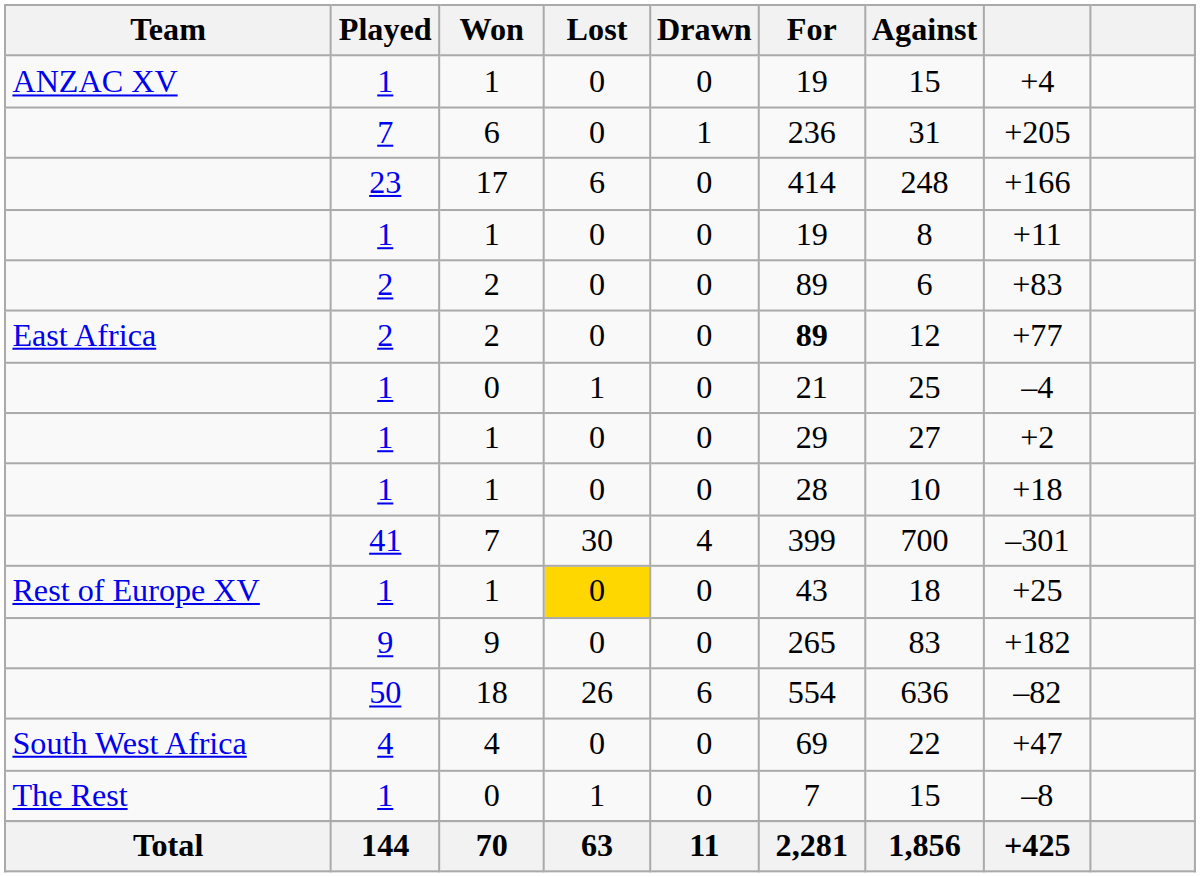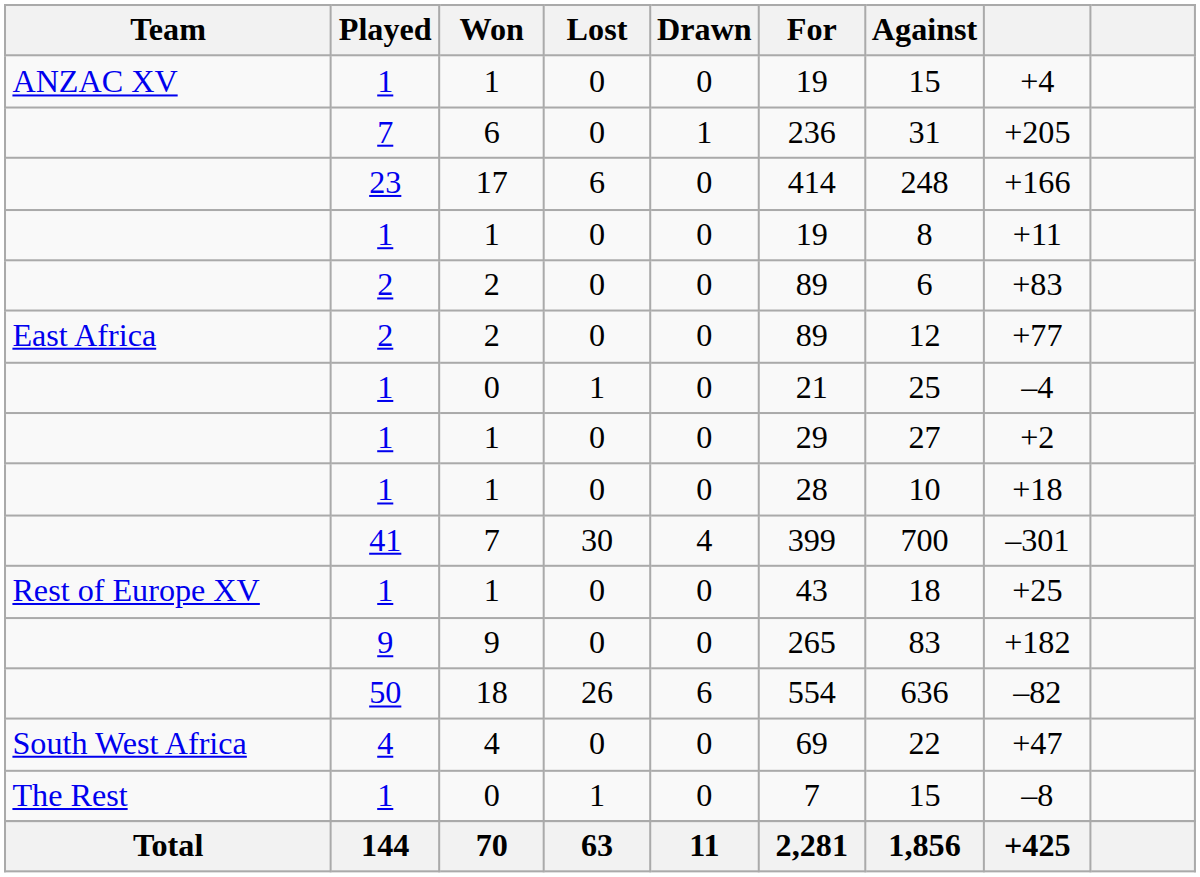(812, 336) bold -> (812, 336) normal
(597, 591) gold background -> (597, 591) no background
